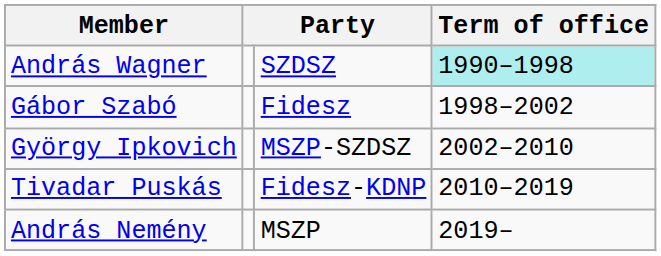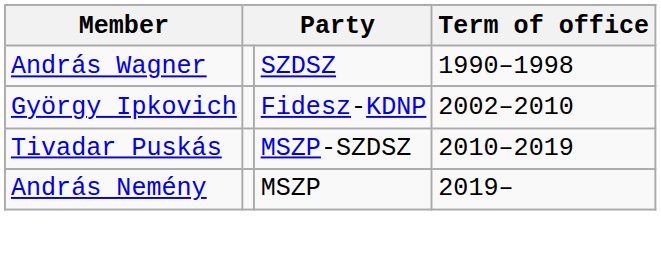(506, 66) paleturquoise background -> (506, 66) no background
- row: (94, 107)
(336, 148) MSZP-SZDSZ -> (344, 107) Fidesz-KDNP
(344, 189) Fidesz-KDNP -> (336, 148) MSZP-SZDSZ
